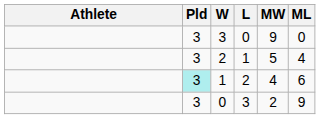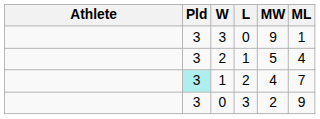(302, 37) 0 -> (302, 37) 1
(302, 80) 6 -> (302, 80) 7
